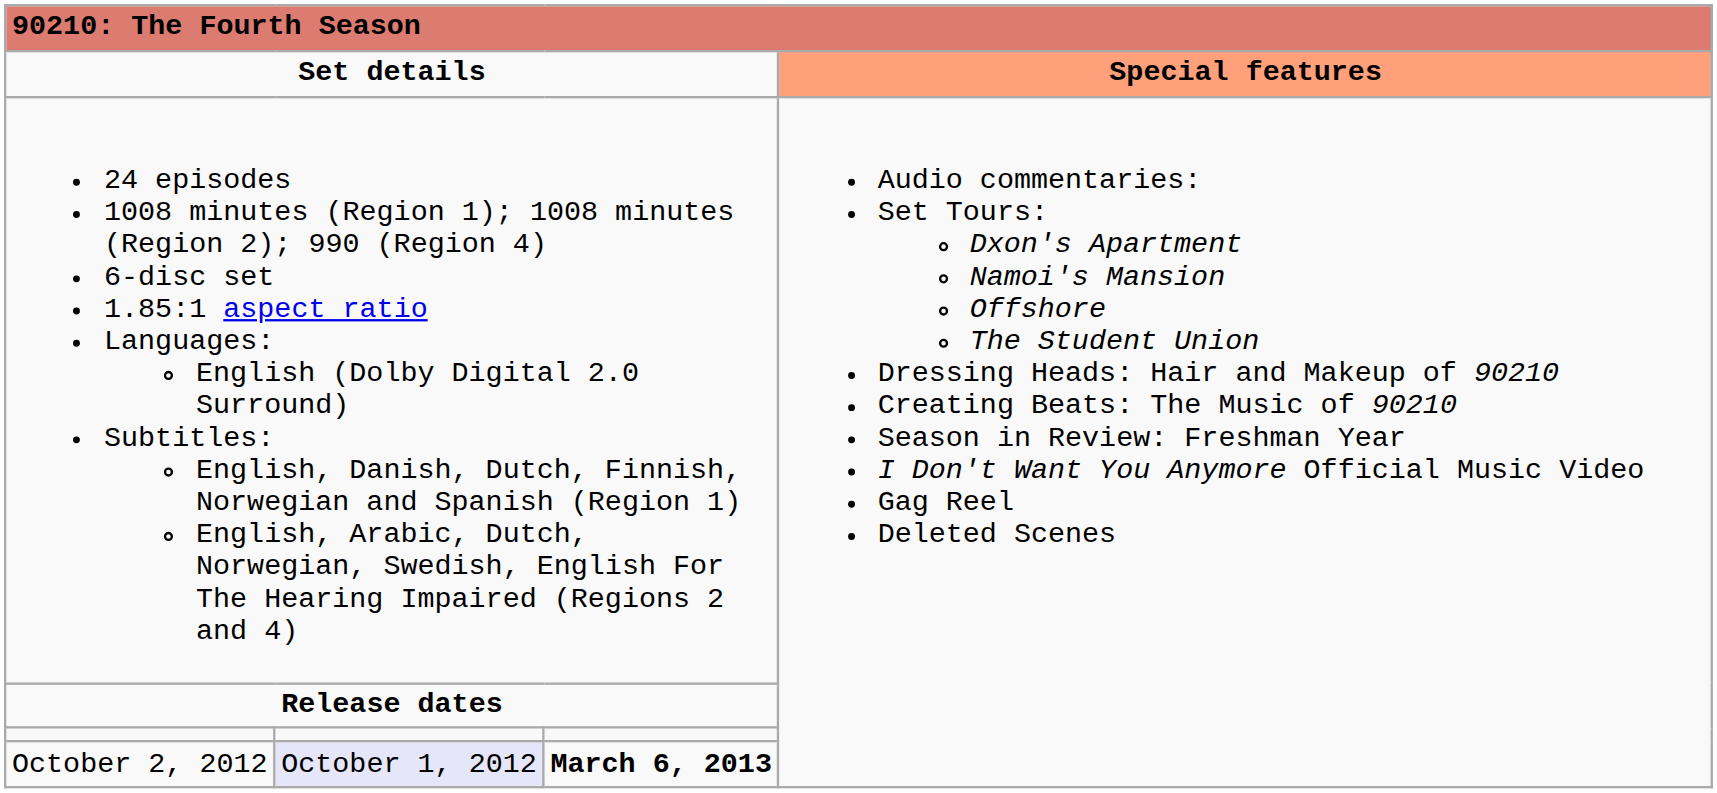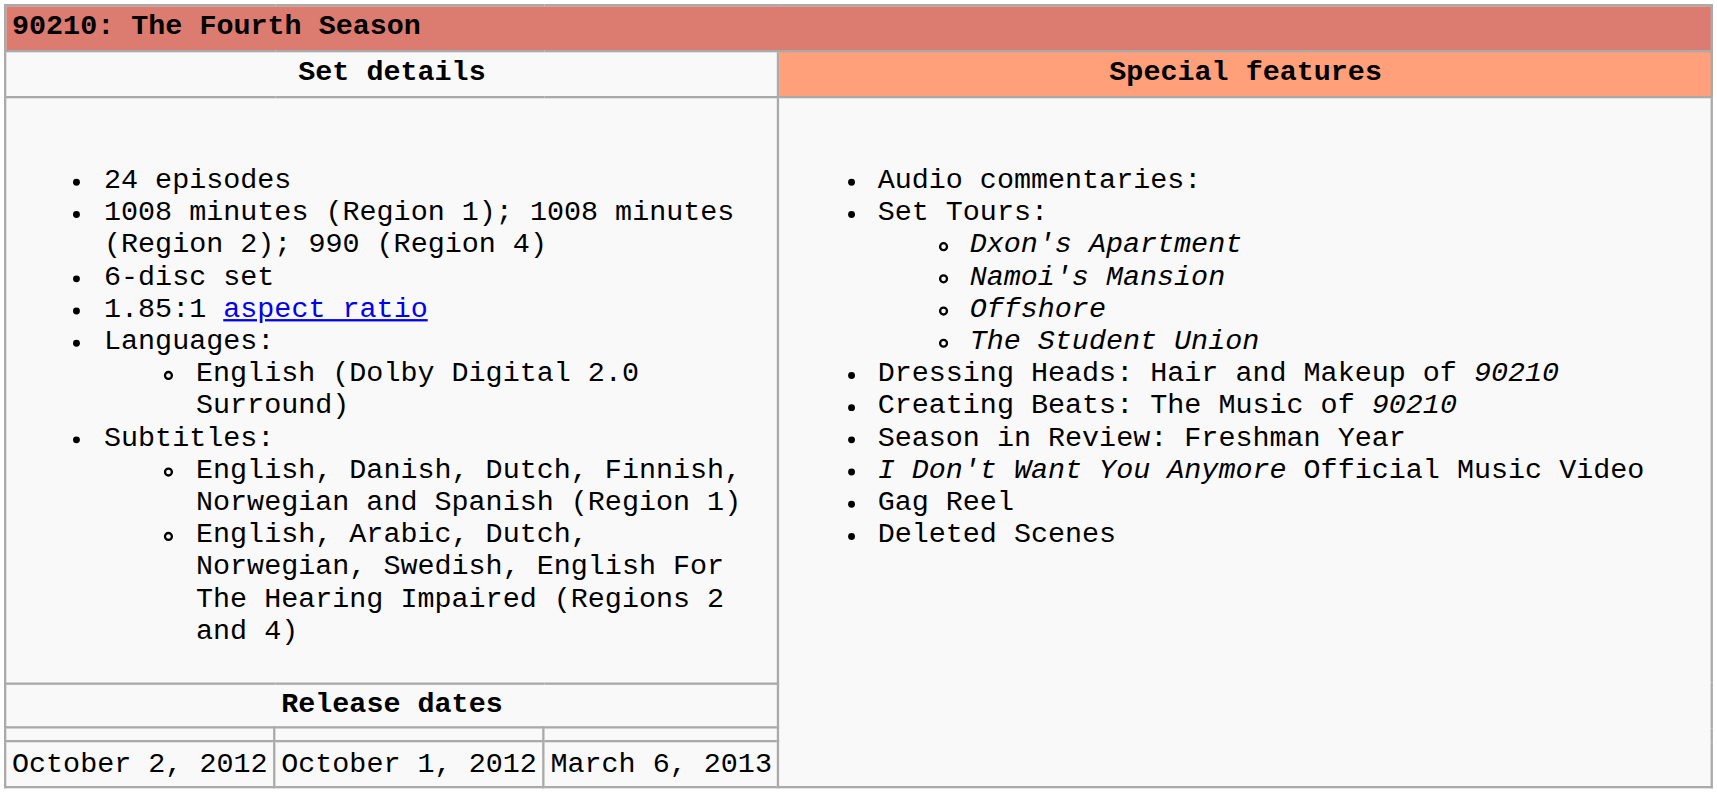(409, 765) lavender background -> (409, 765) no background
(661, 765) bold -> (661, 765) normal
